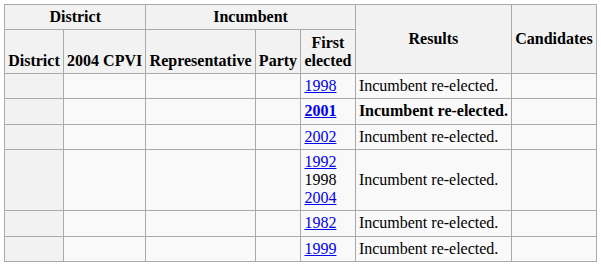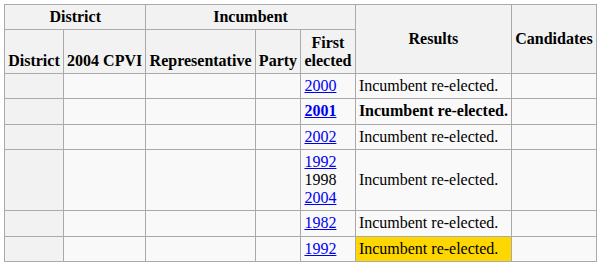(320, 85) 1998 -> (320, 85) 2000
(320, 248) 1999 -> (320, 248) 1992
(429, 248) no background -> (429, 248) gold background
